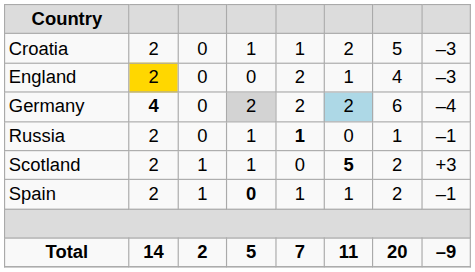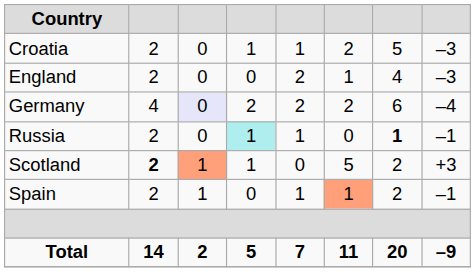(154, 77) gold background -> (154, 77) no background
(154, 106) bold -> (154, 106) normal
(202, 106) no background -> (202, 106) lavender background
(251, 106) lightgrey background -> (251, 106) no background
(348, 106) lightblue background -> (348, 106) no background
(251, 135) no background -> (251, 135) paleturquoise background
(300, 135) bold -> (300, 135) normal
(397, 135) normal -> (397, 135) bold
(154, 164) normal -> (154, 164) bold
(202, 164) no background -> (202, 164) lightsalmon background
(348, 164) bold -> (348, 164) normal
(251, 194) bold -> (251, 194) normal
(348, 194) no background -> (348, 194) lightsalmon background
